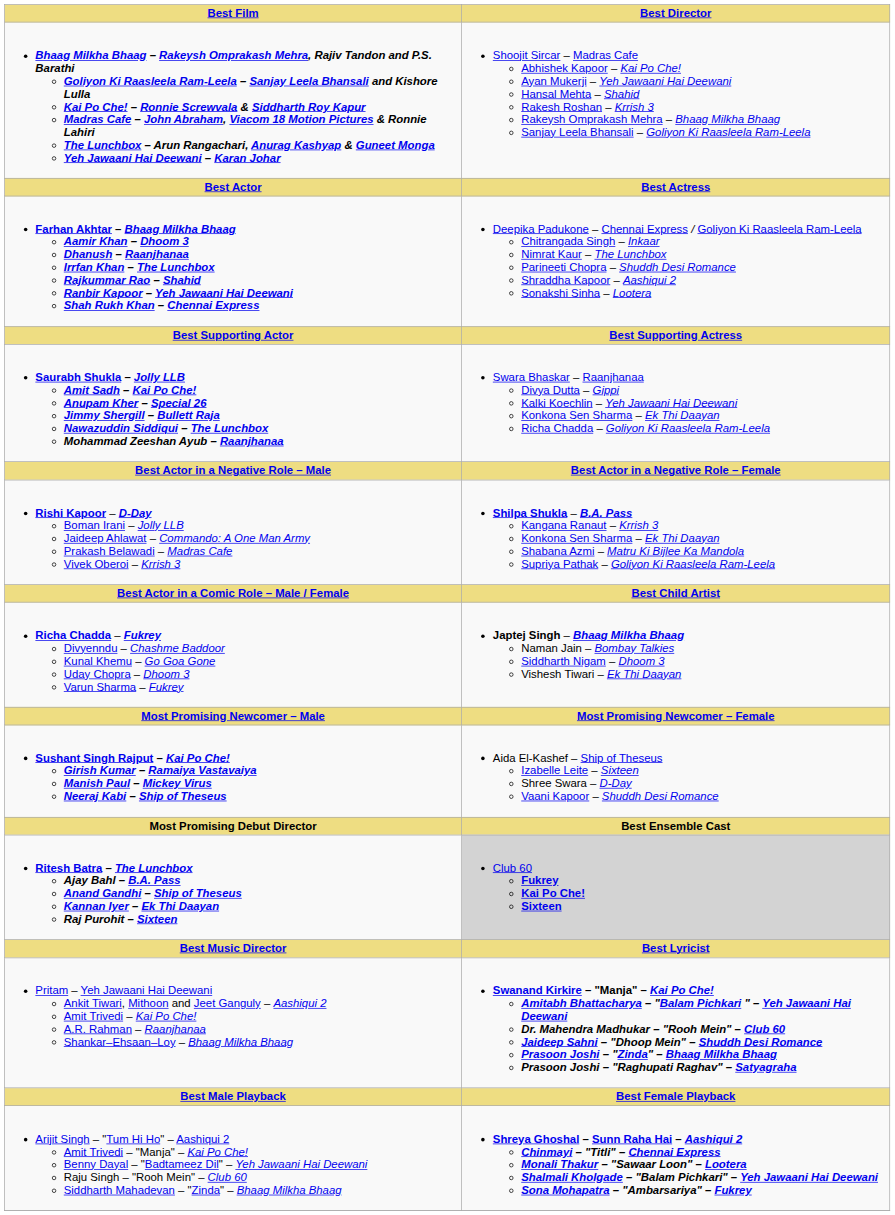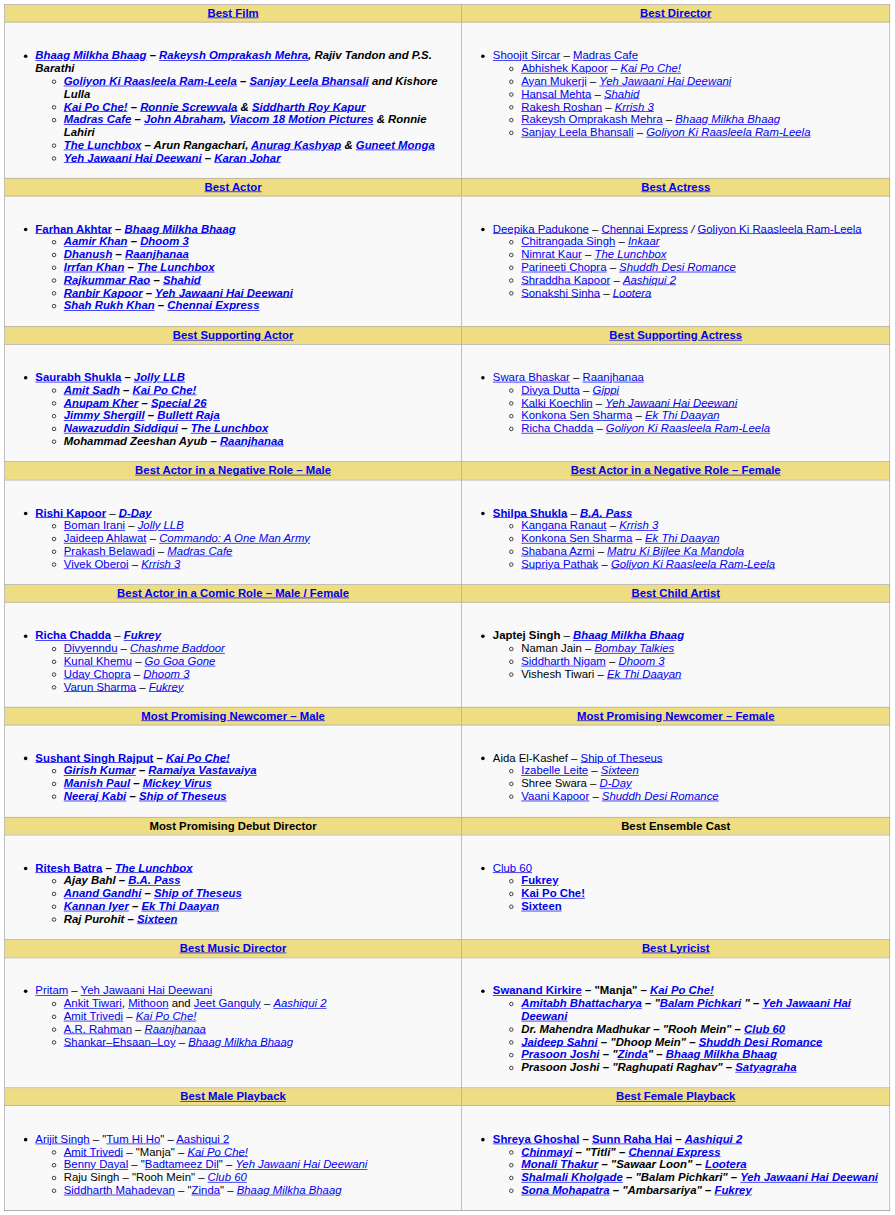(676, 887) lightgrey background -> (676, 887) no background
